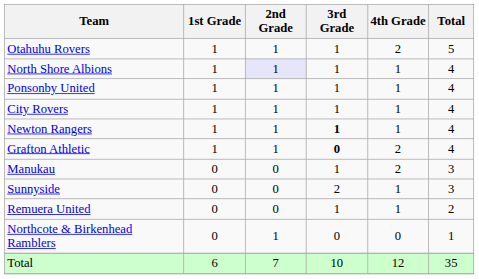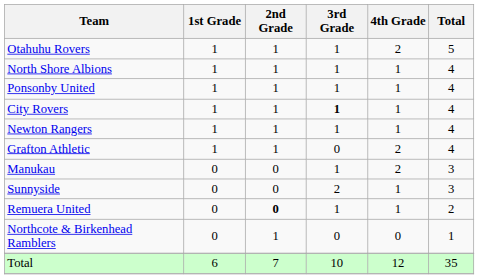(276, 68) lavender background -> (276, 68) no background
(337, 108) normal -> (337, 108) bold
(337, 128) bold -> (337, 128) normal
(337, 149) bold -> (337, 149) normal
(276, 209) normal -> (276, 209) bold
